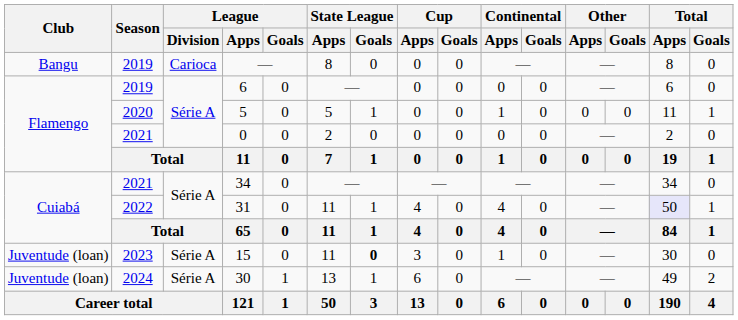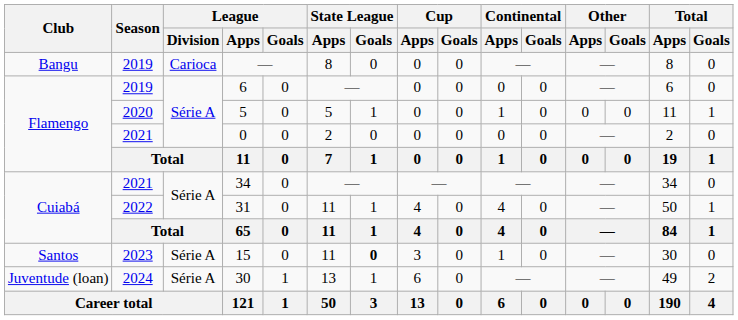(669, 207) lavender background -> (669, 207) no background
(58, 254) Juventude (loan) -> (58, 254) Santos
